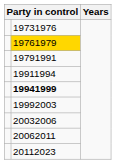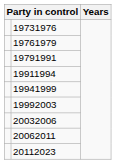(35, 43) gold background -> (35, 43) no background
(35, 89) bold -> (35, 89) normal
